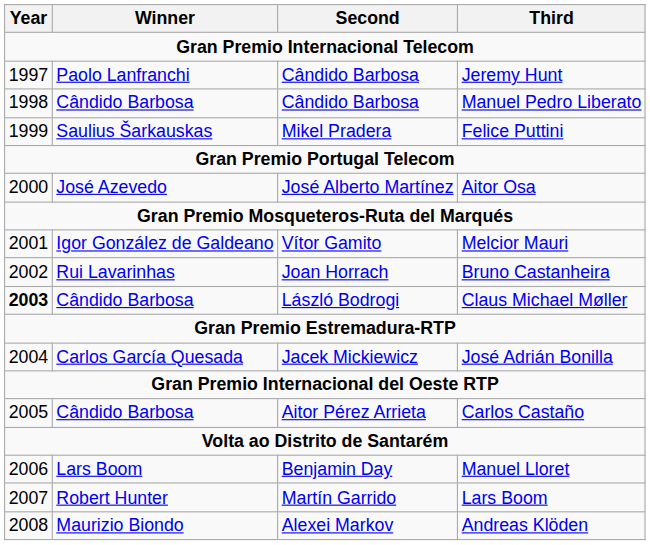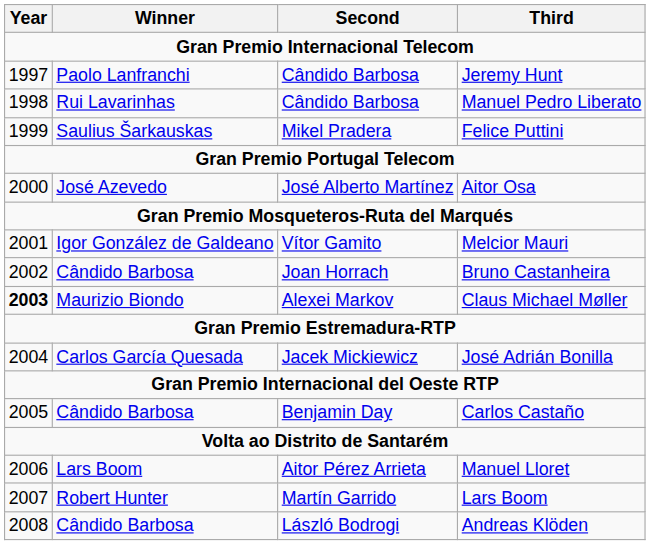(125, 103) Cândido Barbosa -> (116, 103) Rui Lavarinhas
(116, 272) Rui Lavarinhas -> (125, 272) Cândido Barbosa
(125, 300) Cândido Barbosa -> (120, 300) Maurizio Biondo
(340, 300) László Bodrogi -> (338, 300) Alexei Markov
(354, 412) Aitor Pérez Arrieta -> (337, 412) Benjamin Day
(337, 469) Benjamin Day -> (354, 469) Aitor Pérez Arrieta
(120, 525) Maurizio Biondo -> (125, 525) Cândido Barbosa
(338, 525) Alexei Markov -> (340, 525) László Bodrogi
